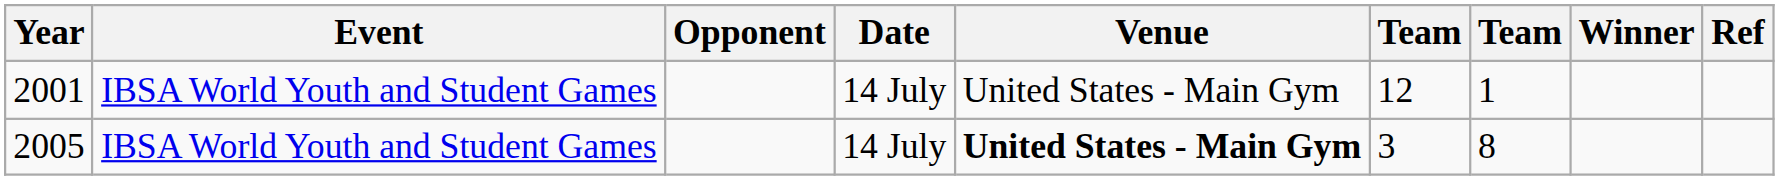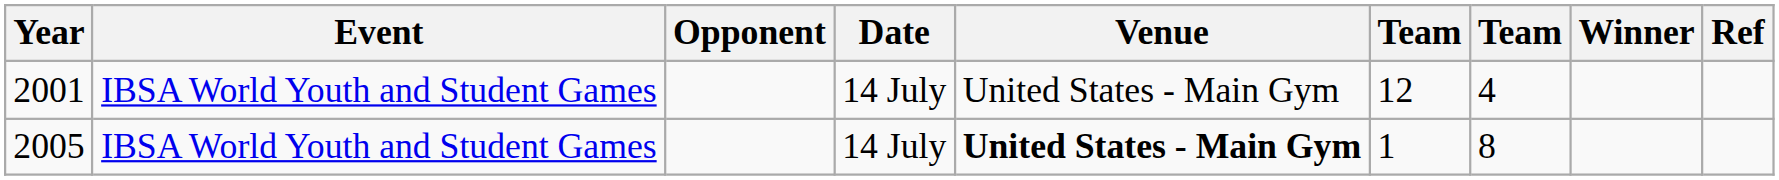(1487, 89) 1 -> (1487, 89) 4
(1387, 145) 3 -> (1387, 145) 1
